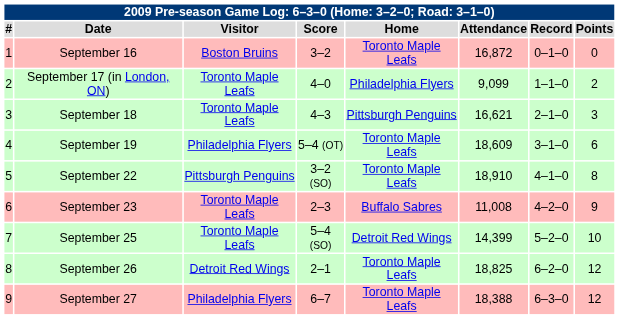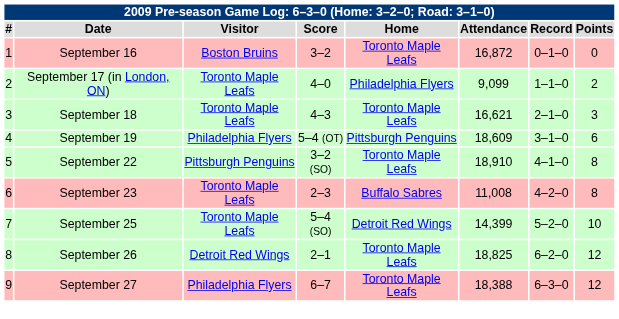(402, 114) Pittsburgh Penguins -> (402, 114) Toronto Maple Leafs
(402, 145) Toronto Maple Leafs -> (402, 138) Pittsburgh Penguins
(595, 207) 9 -> (595, 193) 8
